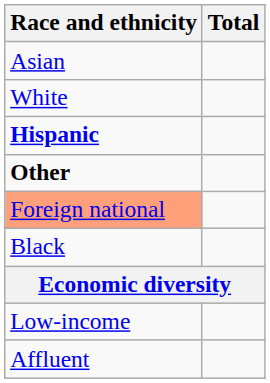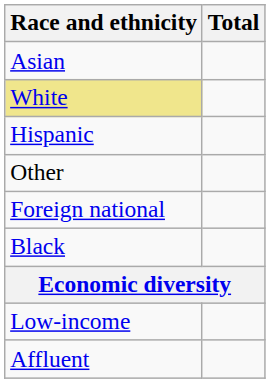(39, 97) no background -> (39, 97) khaki background
(55, 135) bold -> (52, 135) normal
(40, 172) bold -> (37, 172) normal
(88, 209) lightsalmon background -> (88, 209) no background
